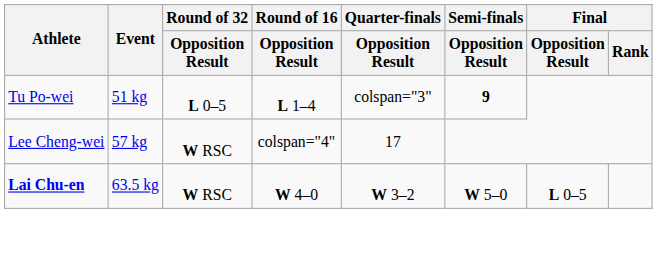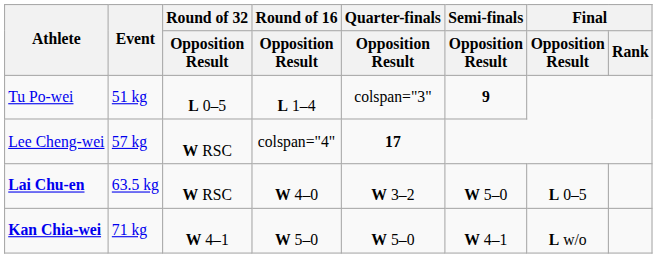(393, 141) normal -> (393, 141) bold
+ row: (55, 230)
